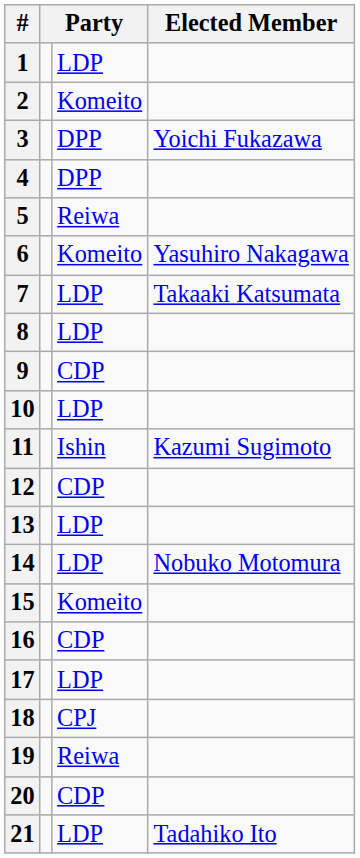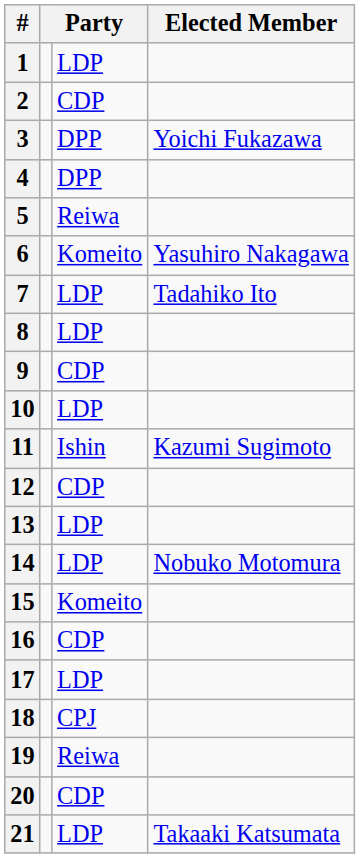(100, 100) Komeito -> (81, 100) CDP
(247, 293) Takaaki Katsumata -> (215, 293) Tadahiko Ito
(215, 833) Tadahiko Ito -> (247, 833) Takaaki Katsumata
